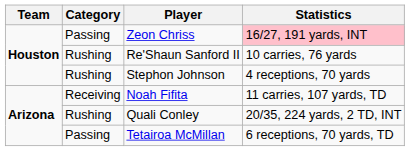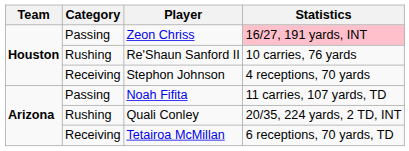(88, 75) Rushing -> (93, 75) Receiving
(93, 95) Receiving -> (88, 95) Passing
(88, 135) Passing -> (93, 135) Receiving
